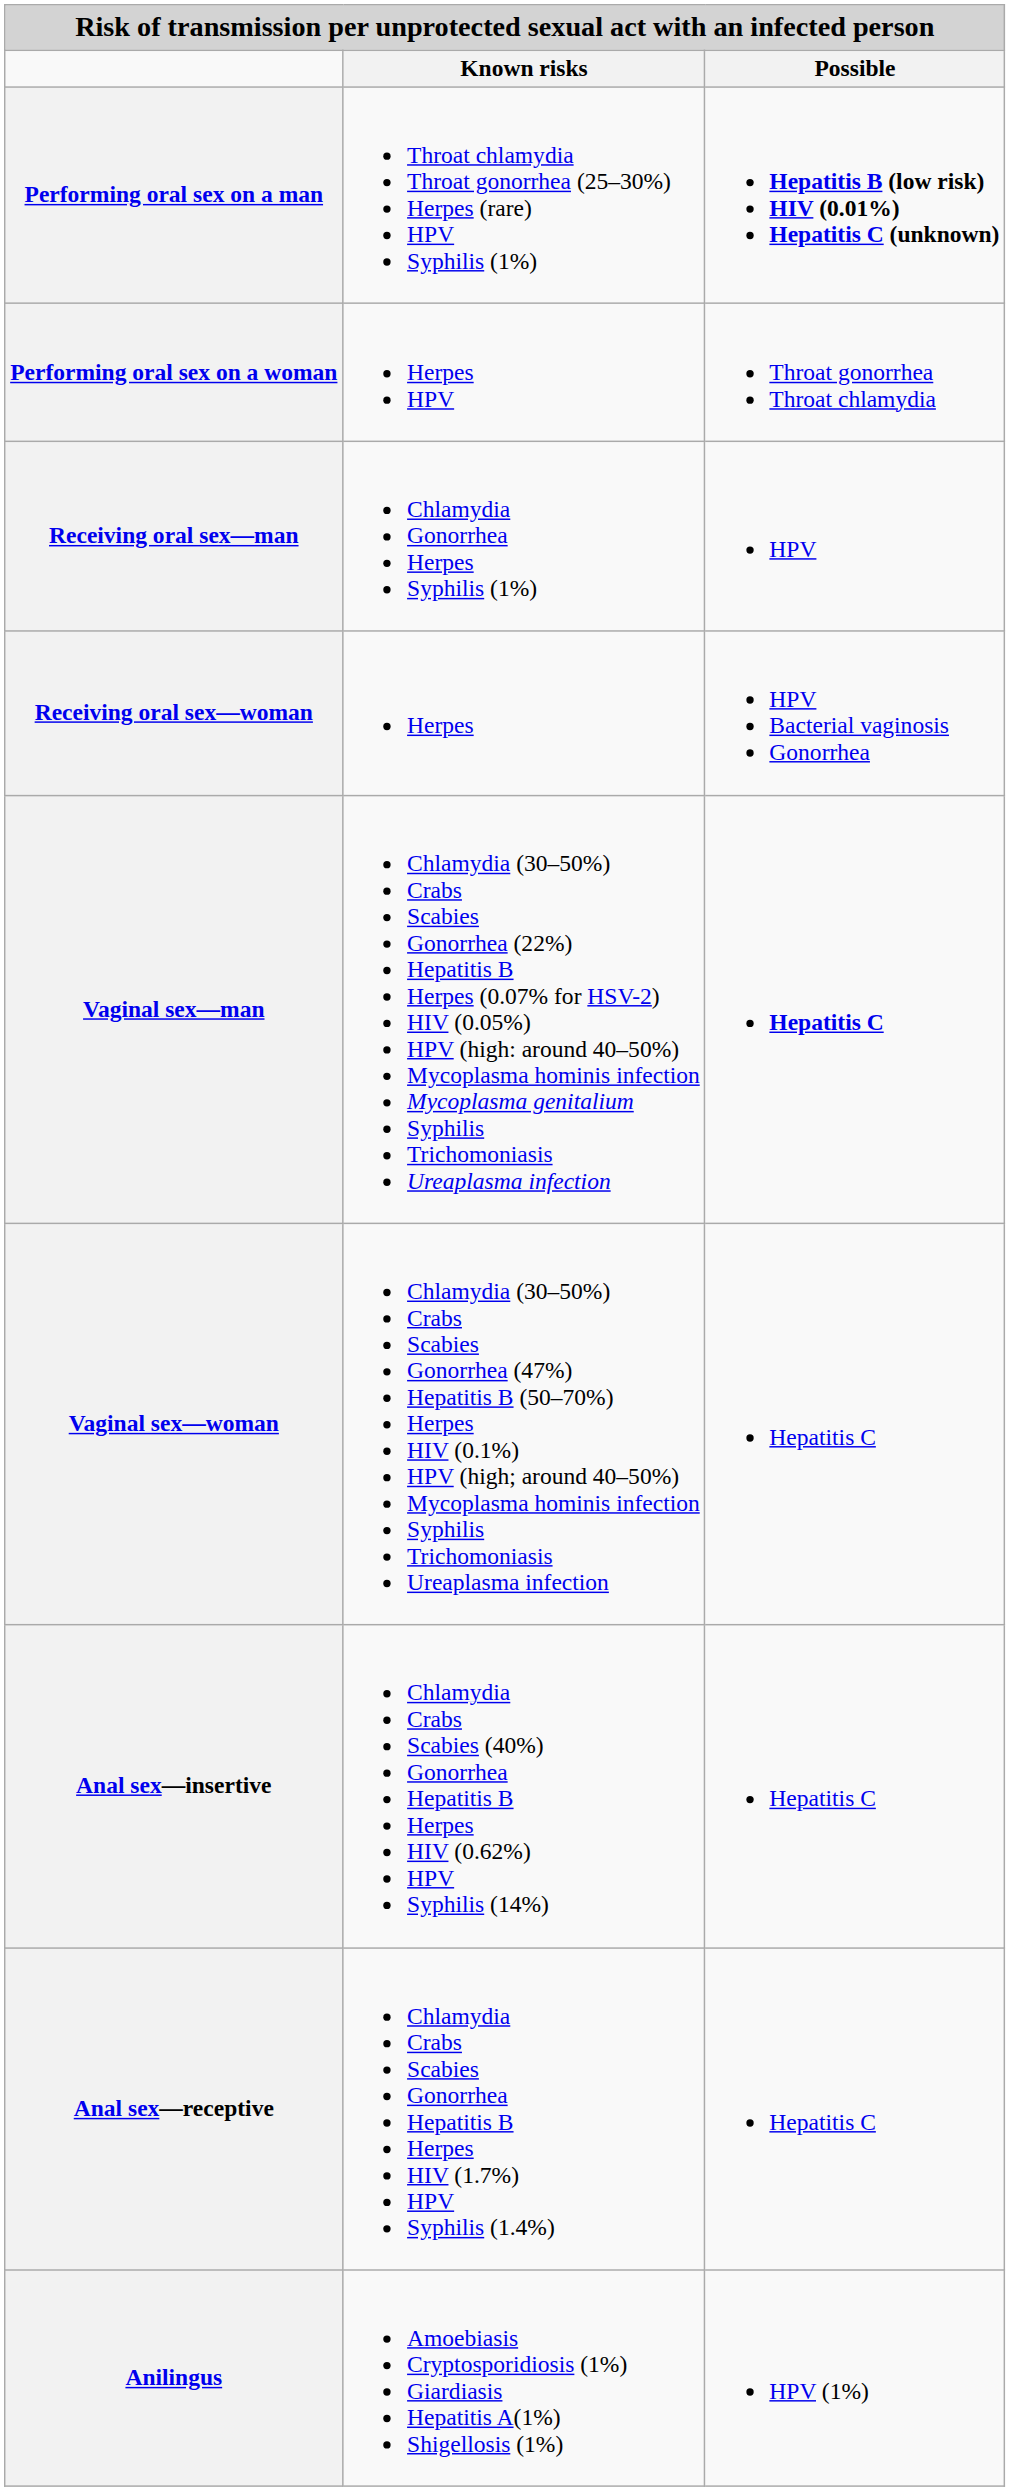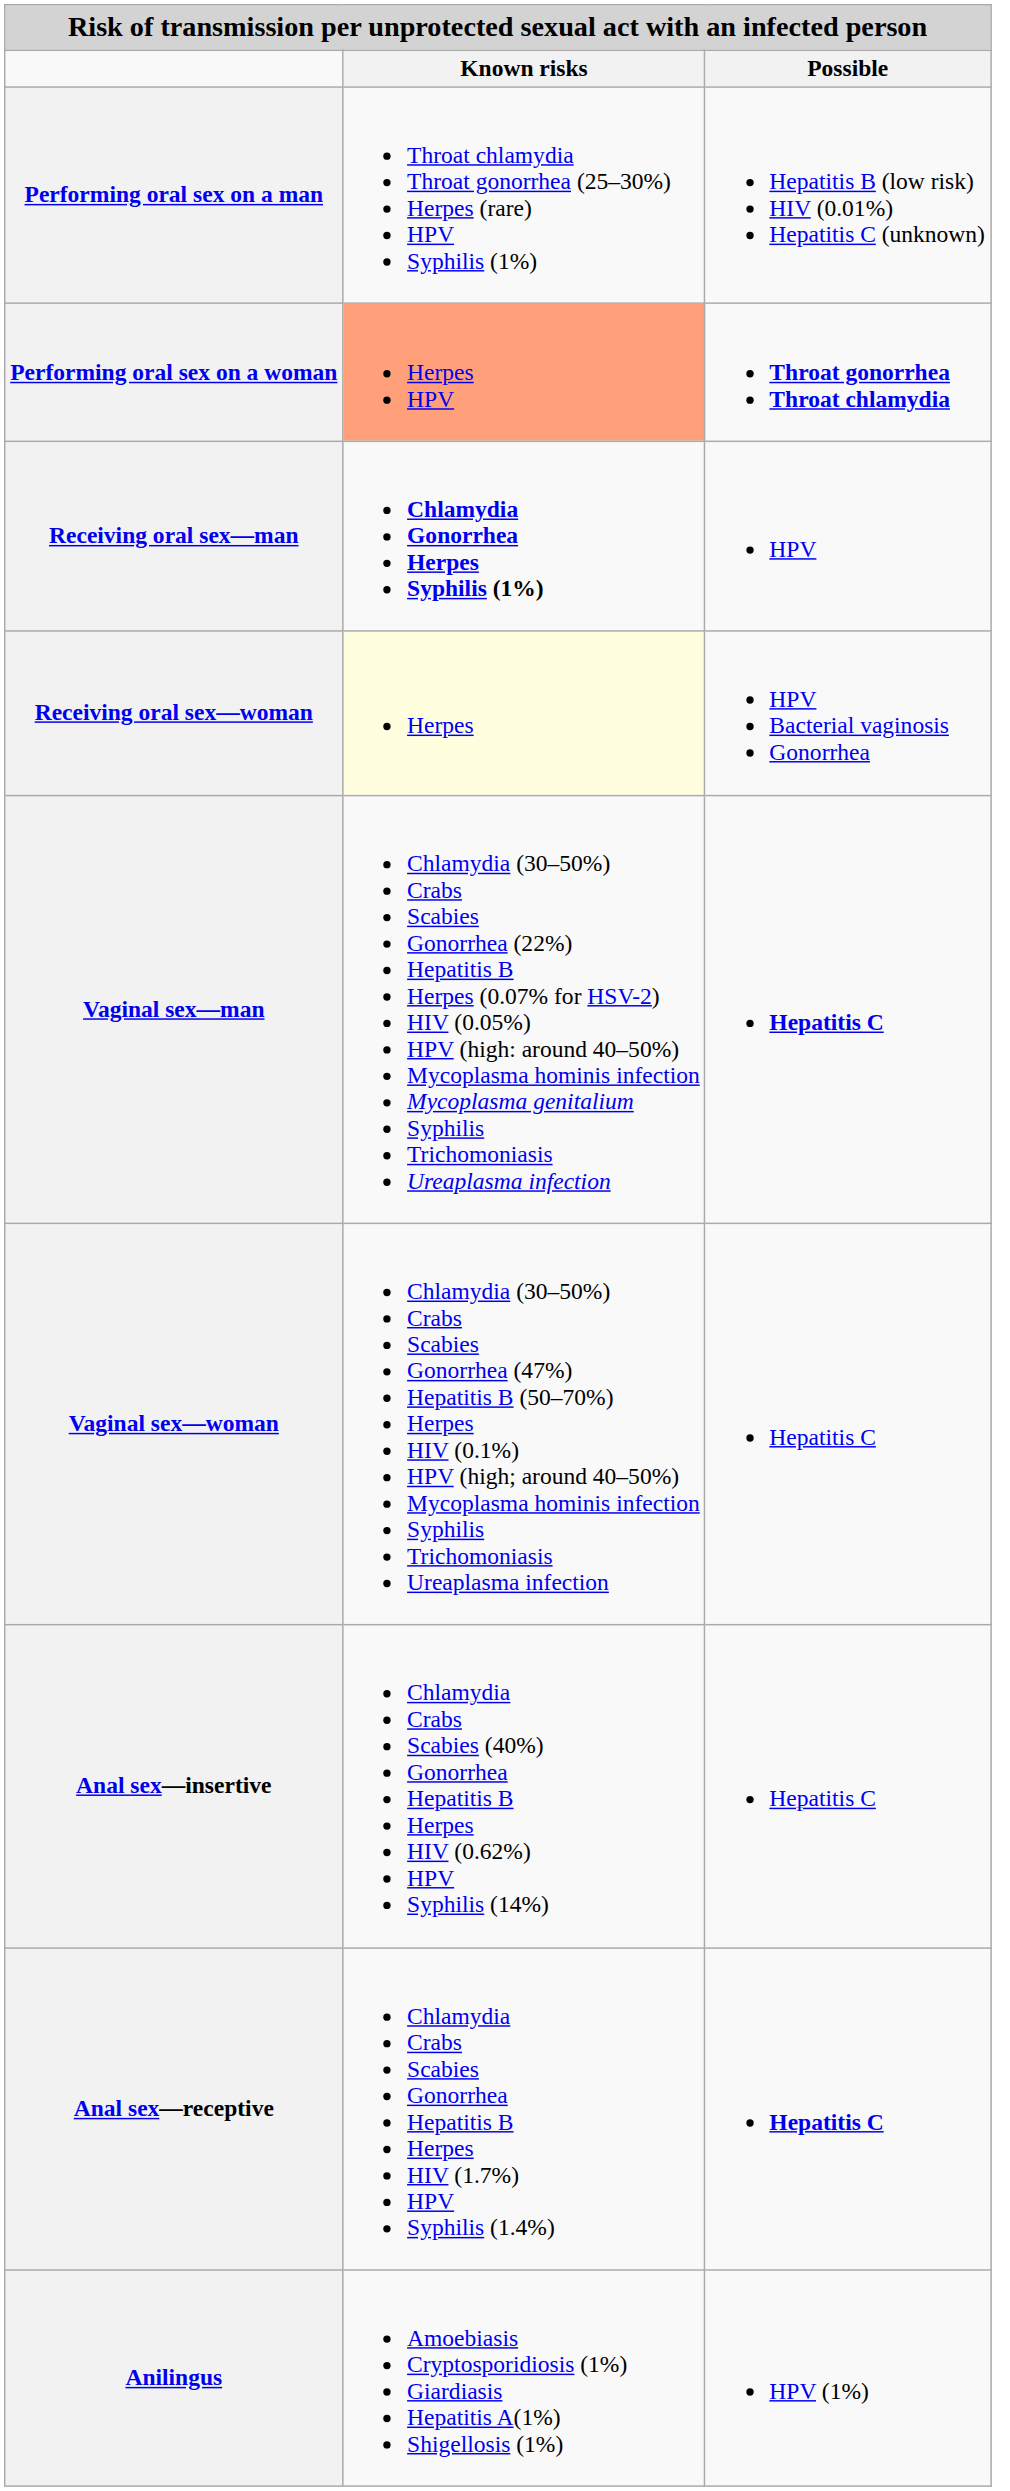(855, 209) bold -> (848, 209) normal
(524, 386) no background -> (524, 386) lightsalmon background
(855, 386) normal -> (848, 386) bold
(524, 549) normal -> (524, 549) bold
(524, 726) no background -> (524, 726) lightyellow background
(855, 2122) normal -> (848, 2122) bold
